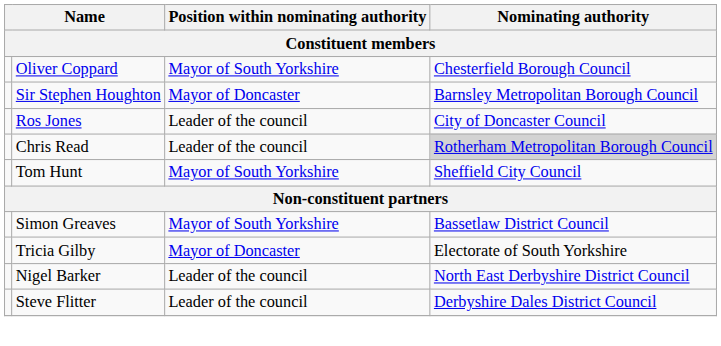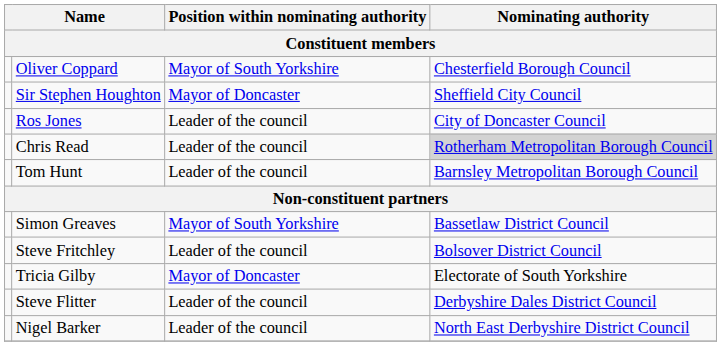(566, 95) Barnsley Metropolitan Borough Council -> (508, 95) Sheffield City Council
(254, 172) Mayor of South Yorkshire -> (238, 172) Leader of the council
(508, 172) Sheffield City Council -> (566, 172) Barnsley Metropolitan Borough Council
+ row: (65, 250)
rows swapped: (56, 302) <-> (58, 276)
